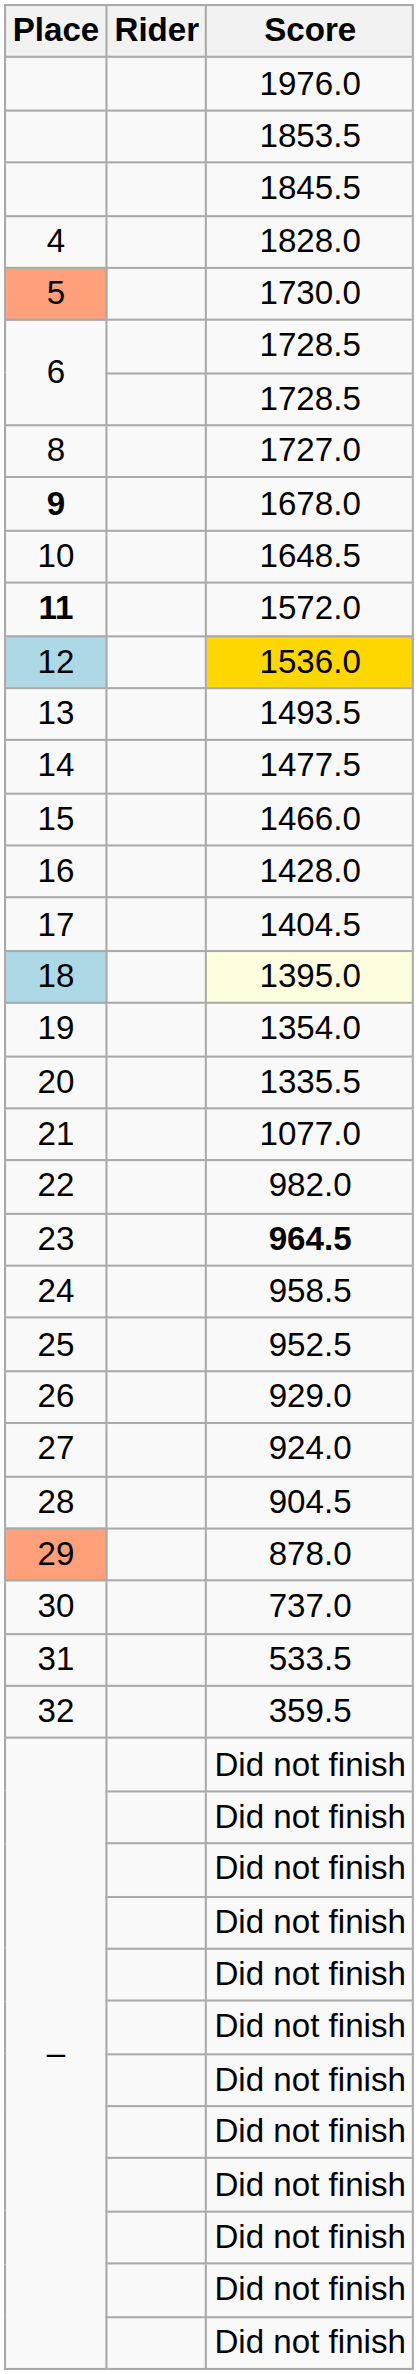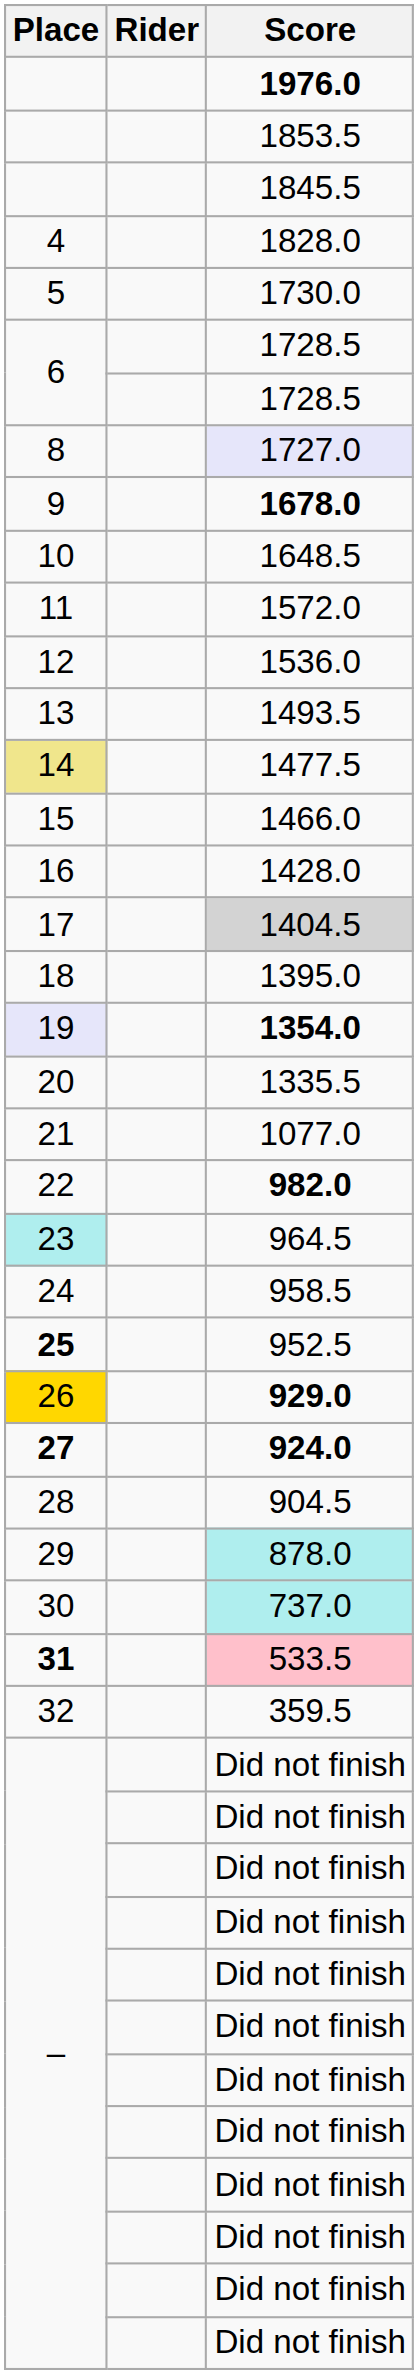(310, 83) normal -> (310, 83) bold
(56, 293) lightsalmon background -> (56, 293) no background
(310, 450) no background -> (310, 450) lavender background
(56, 503) bold -> (56, 503) normal
(310, 503) normal -> (310, 503) bold
(56, 608) bold -> (56, 608) normal
(56, 661) lightblue background -> (56, 661) no background
(310, 661) gold background -> (310, 661) no background
(56, 766) no background -> (56, 766) khaki background
(310, 923) no background -> (310, 923) lightgrey background
(56, 976) lightblue background -> (56, 976) no background
(310, 976) lightyellow background -> (310, 976) no background
(56, 1028) no background -> (56, 1028) lavender background
(310, 1028) normal -> (310, 1028) bold
(310, 1186) normal -> (310, 1186) bold
(56, 1238) no background -> (56, 1238) paleturquoise background
(310, 1238) bold -> (310, 1238) normal
(56, 1343) normal -> (56, 1343) bold
(56, 1396) no background -> (56, 1396) gold background
(310, 1396) normal -> (310, 1396) bold
(56, 1448) normal -> (56, 1448) bold
(310, 1448) normal -> (310, 1448) bold
(56, 1554) lightsalmon background -> (56, 1554) no background
(310, 1554) no background -> (310, 1554) paleturquoise background
(310, 1606) no background -> (310, 1606) paleturquoise background
(56, 1659) normal -> (56, 1659) bold
(310, 1659) no background -> (310, 1659) pink background
